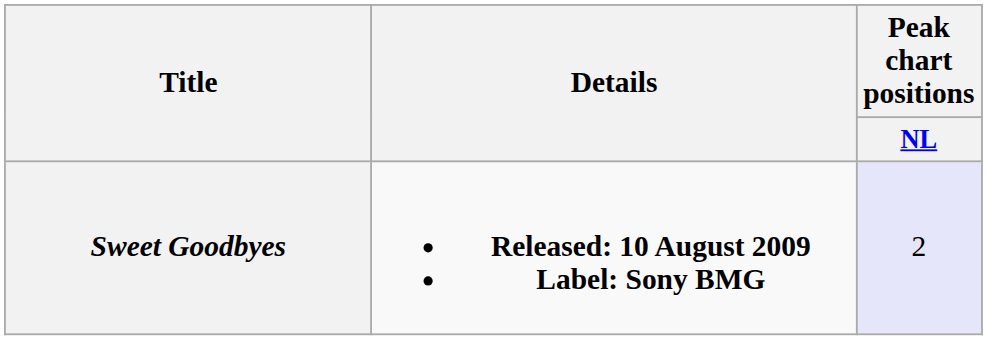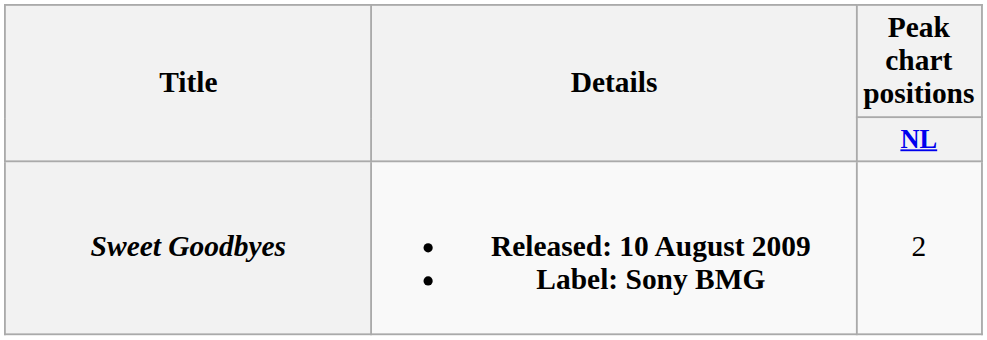(919, 247) lavender background -> (919, 247) no background
